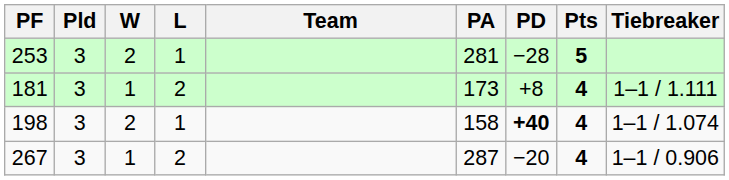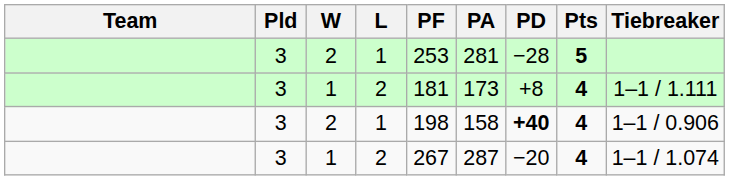columns swapped: (331, 21) <-> (30, 21)
(665, 123) 1–1 / 1.074 -> (665, 123) 1–1 / 0.906
(665, 157) 1–1 / 0.906 -> (665, 157) 1–1 / 1.074
